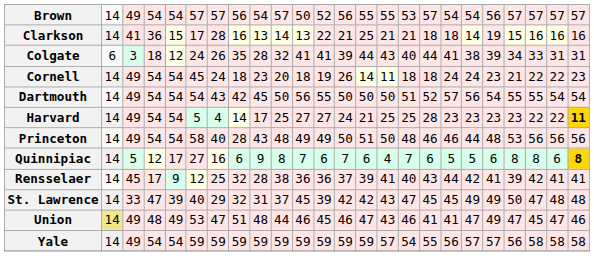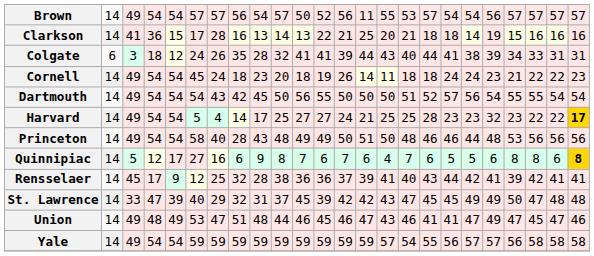(366, 15) 55 -> (366, 15) 11
(388, 35) 21 -> (388, 35) 20
(494, 118) 23 -> (494, 118) 32
(578, 118) 11 -> (578, 118) 17
(112, 220) khaki background -> (112, 220) no background
